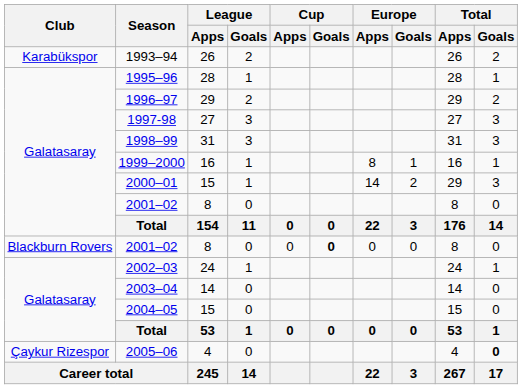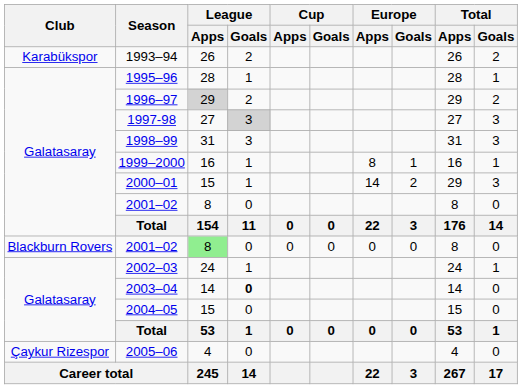(208, 99) no background -> (208, 99) lightgrey background
(249, 120) no background -> (249, 120) lightgrey background
(208, 246) no background -> (208, 246) lightgreen background
(331, 246) bold -> (331, 246) normal
(249, 288) normal -> (249, 288) bold
(496, 352) bold -> (496, 352) normal
